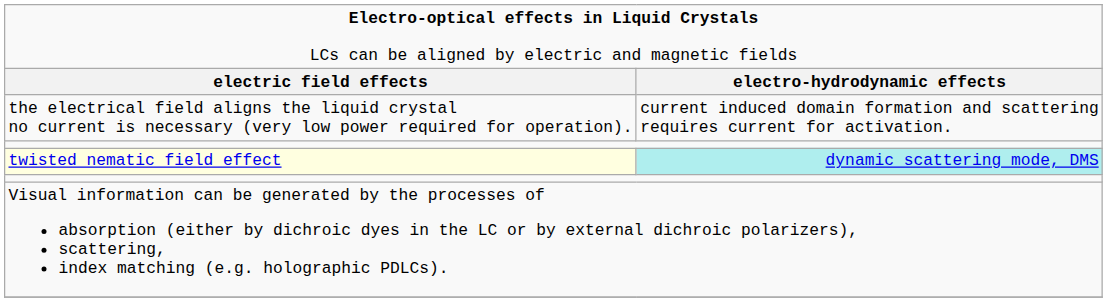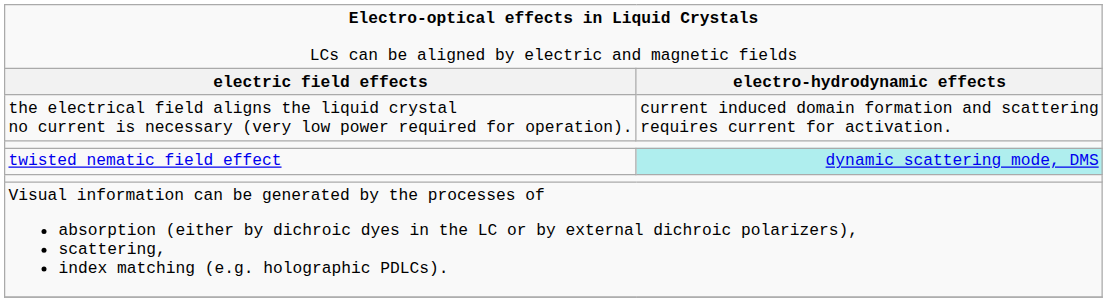(145, 161) lightyellow background -> (145, 161) no background
